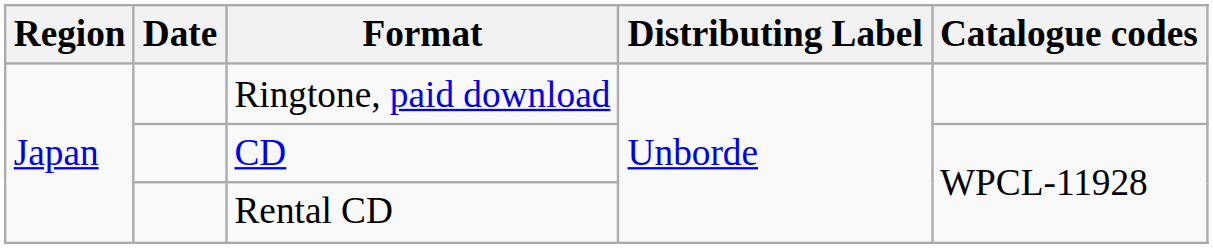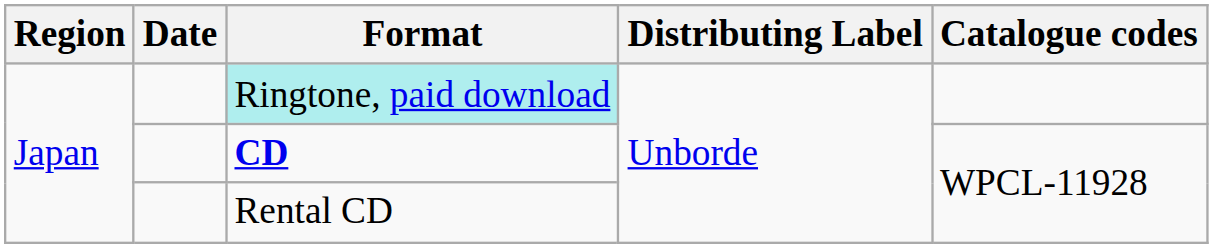(422, 93) no background -> (422, 93) paleturquoise background
(260, 152) normal -> (261, 152) bold
